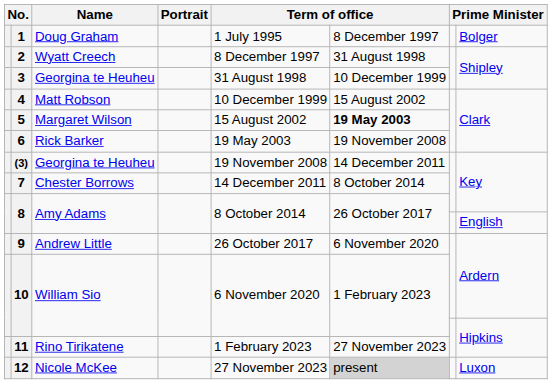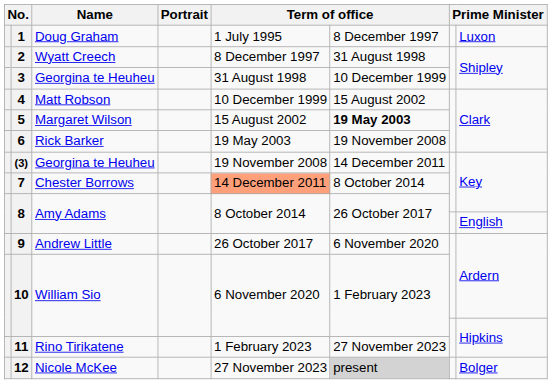(478, 36) Bolger -> (477, 36) Luxon
(270, 183) no background -> (270, 183) lightsalmon background
(477, 367) Luxon -> (478, 367) Bolger
